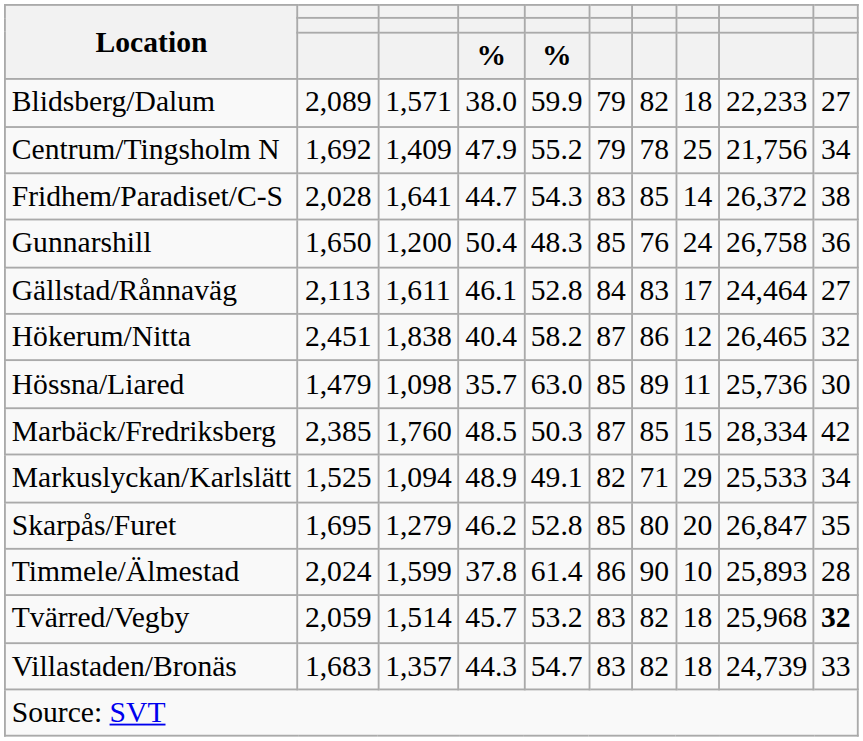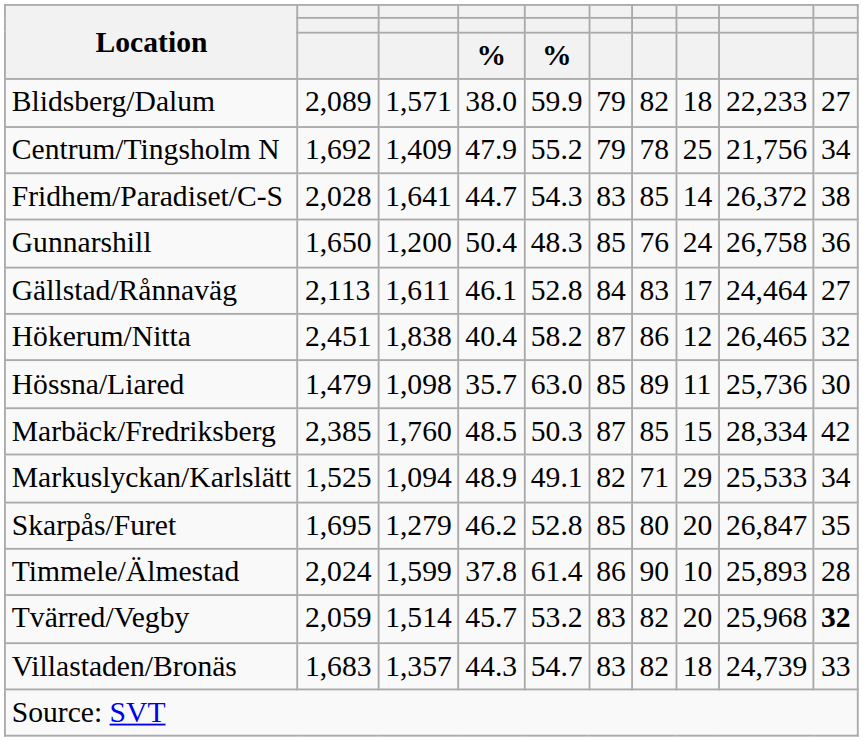(698, 618) 18 -> (698, 618) 20
